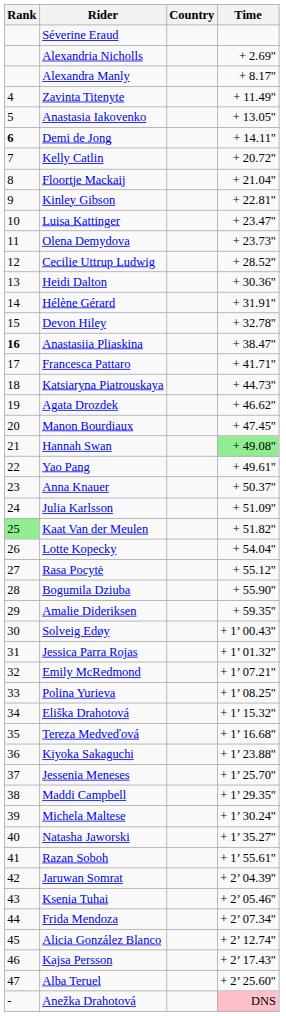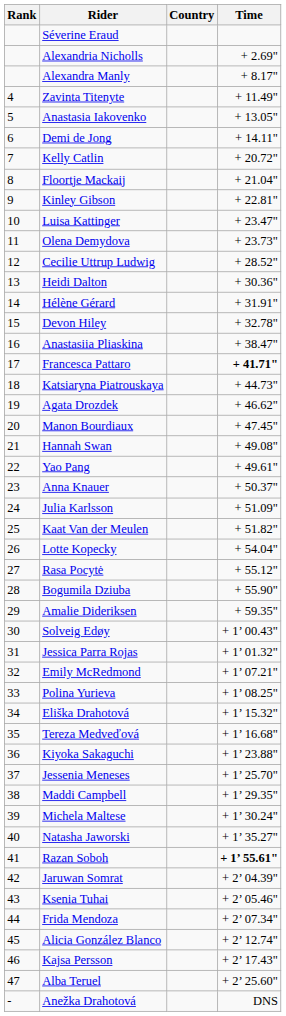(10, 138) bold -> (10, 138) normal
(14, 343) bold -> (14, 343) normal
(254, 364) normal -> (255, 364) bold
(254, 446) lightgreen background -> (256, 446) no background
(14, 528) lightgreen background -> (14, 528) no background
(248, 857) normal -> (249, 857) bold
(263, 1001) pink background -> (265, 1001) no background
